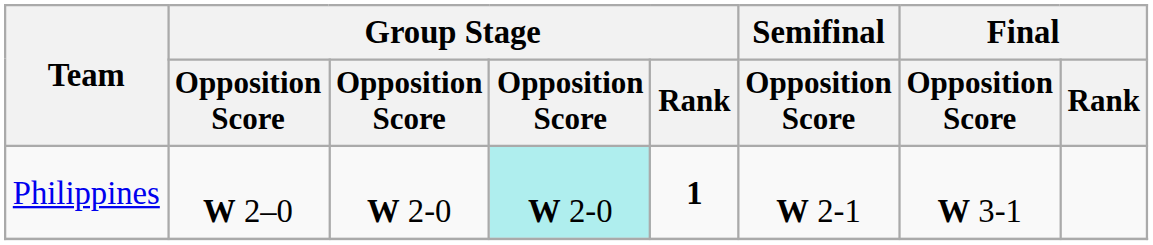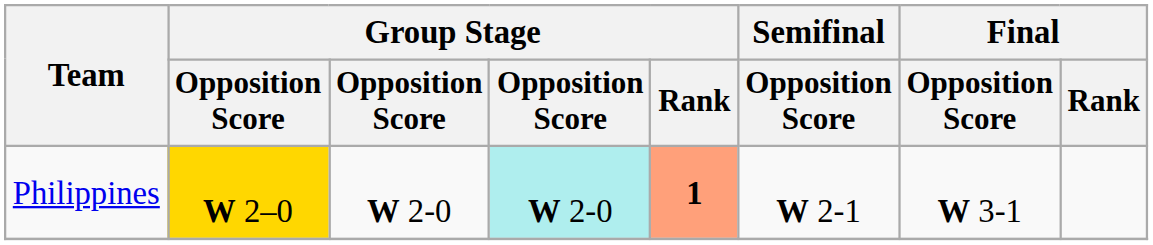(248, 211) no background -> (248, 211) gold background
(694, 192) no background -> (694, 192) lightsalmon background
